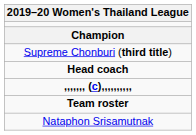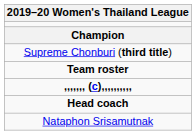(98, 69) Head coach -> (98, 69) Team roster
(98, 104) Team roster -> (98, 104) Head coach
